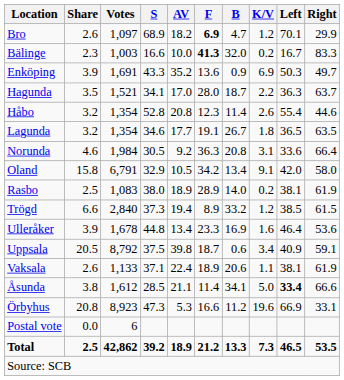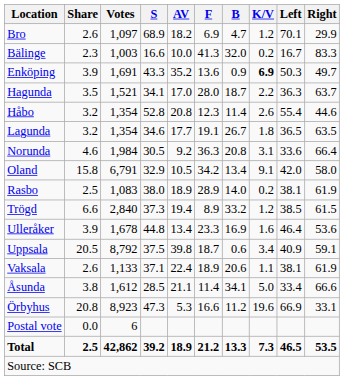(211, 33) bold -> (211, 33) normal
(208, 53) bold -> (208, 53) normal
(266, 72) normal -> (266, 72) bold
(291, 287) bold -> (291, 287) normal
